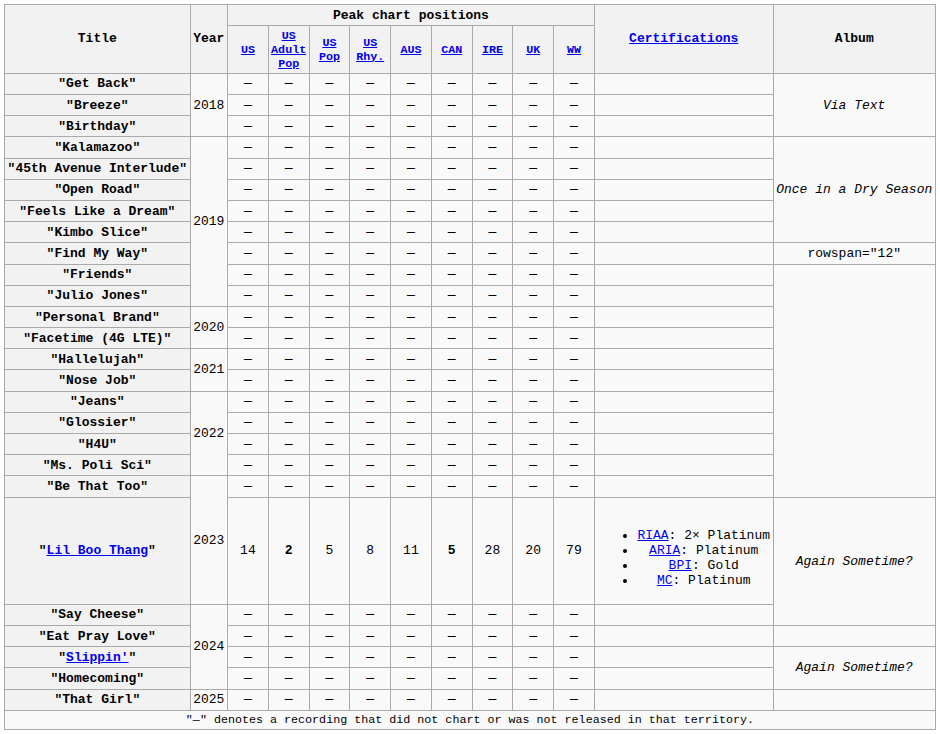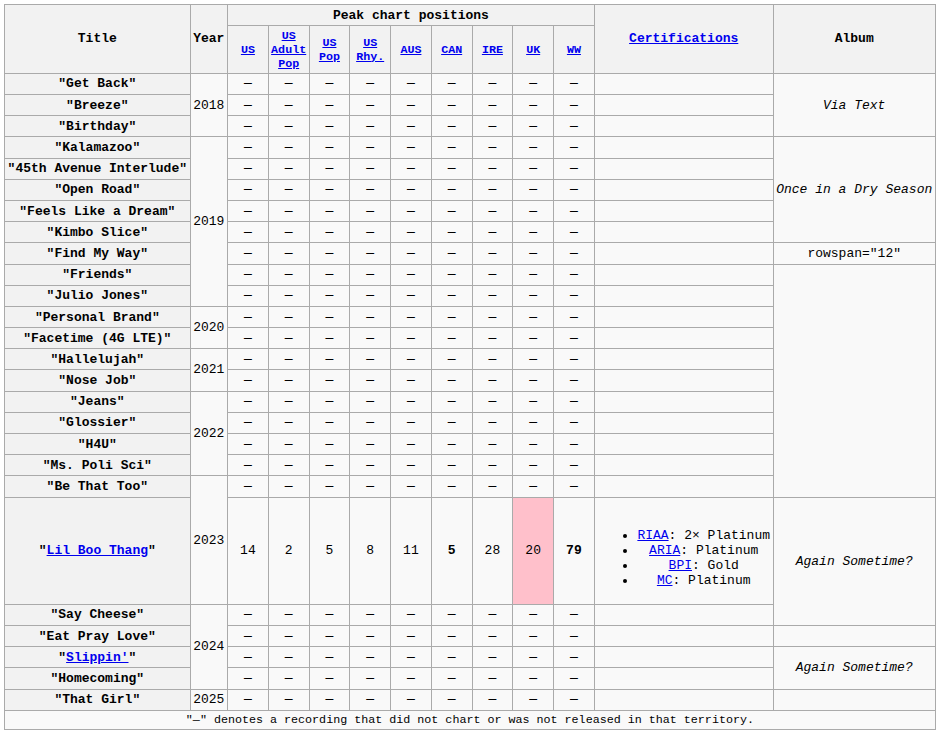(289, 551) bold -> (289, 551) normal
(533, 551) no background -> (533, 551) pink background
(574, 551) normal -> (574, 551) bold
